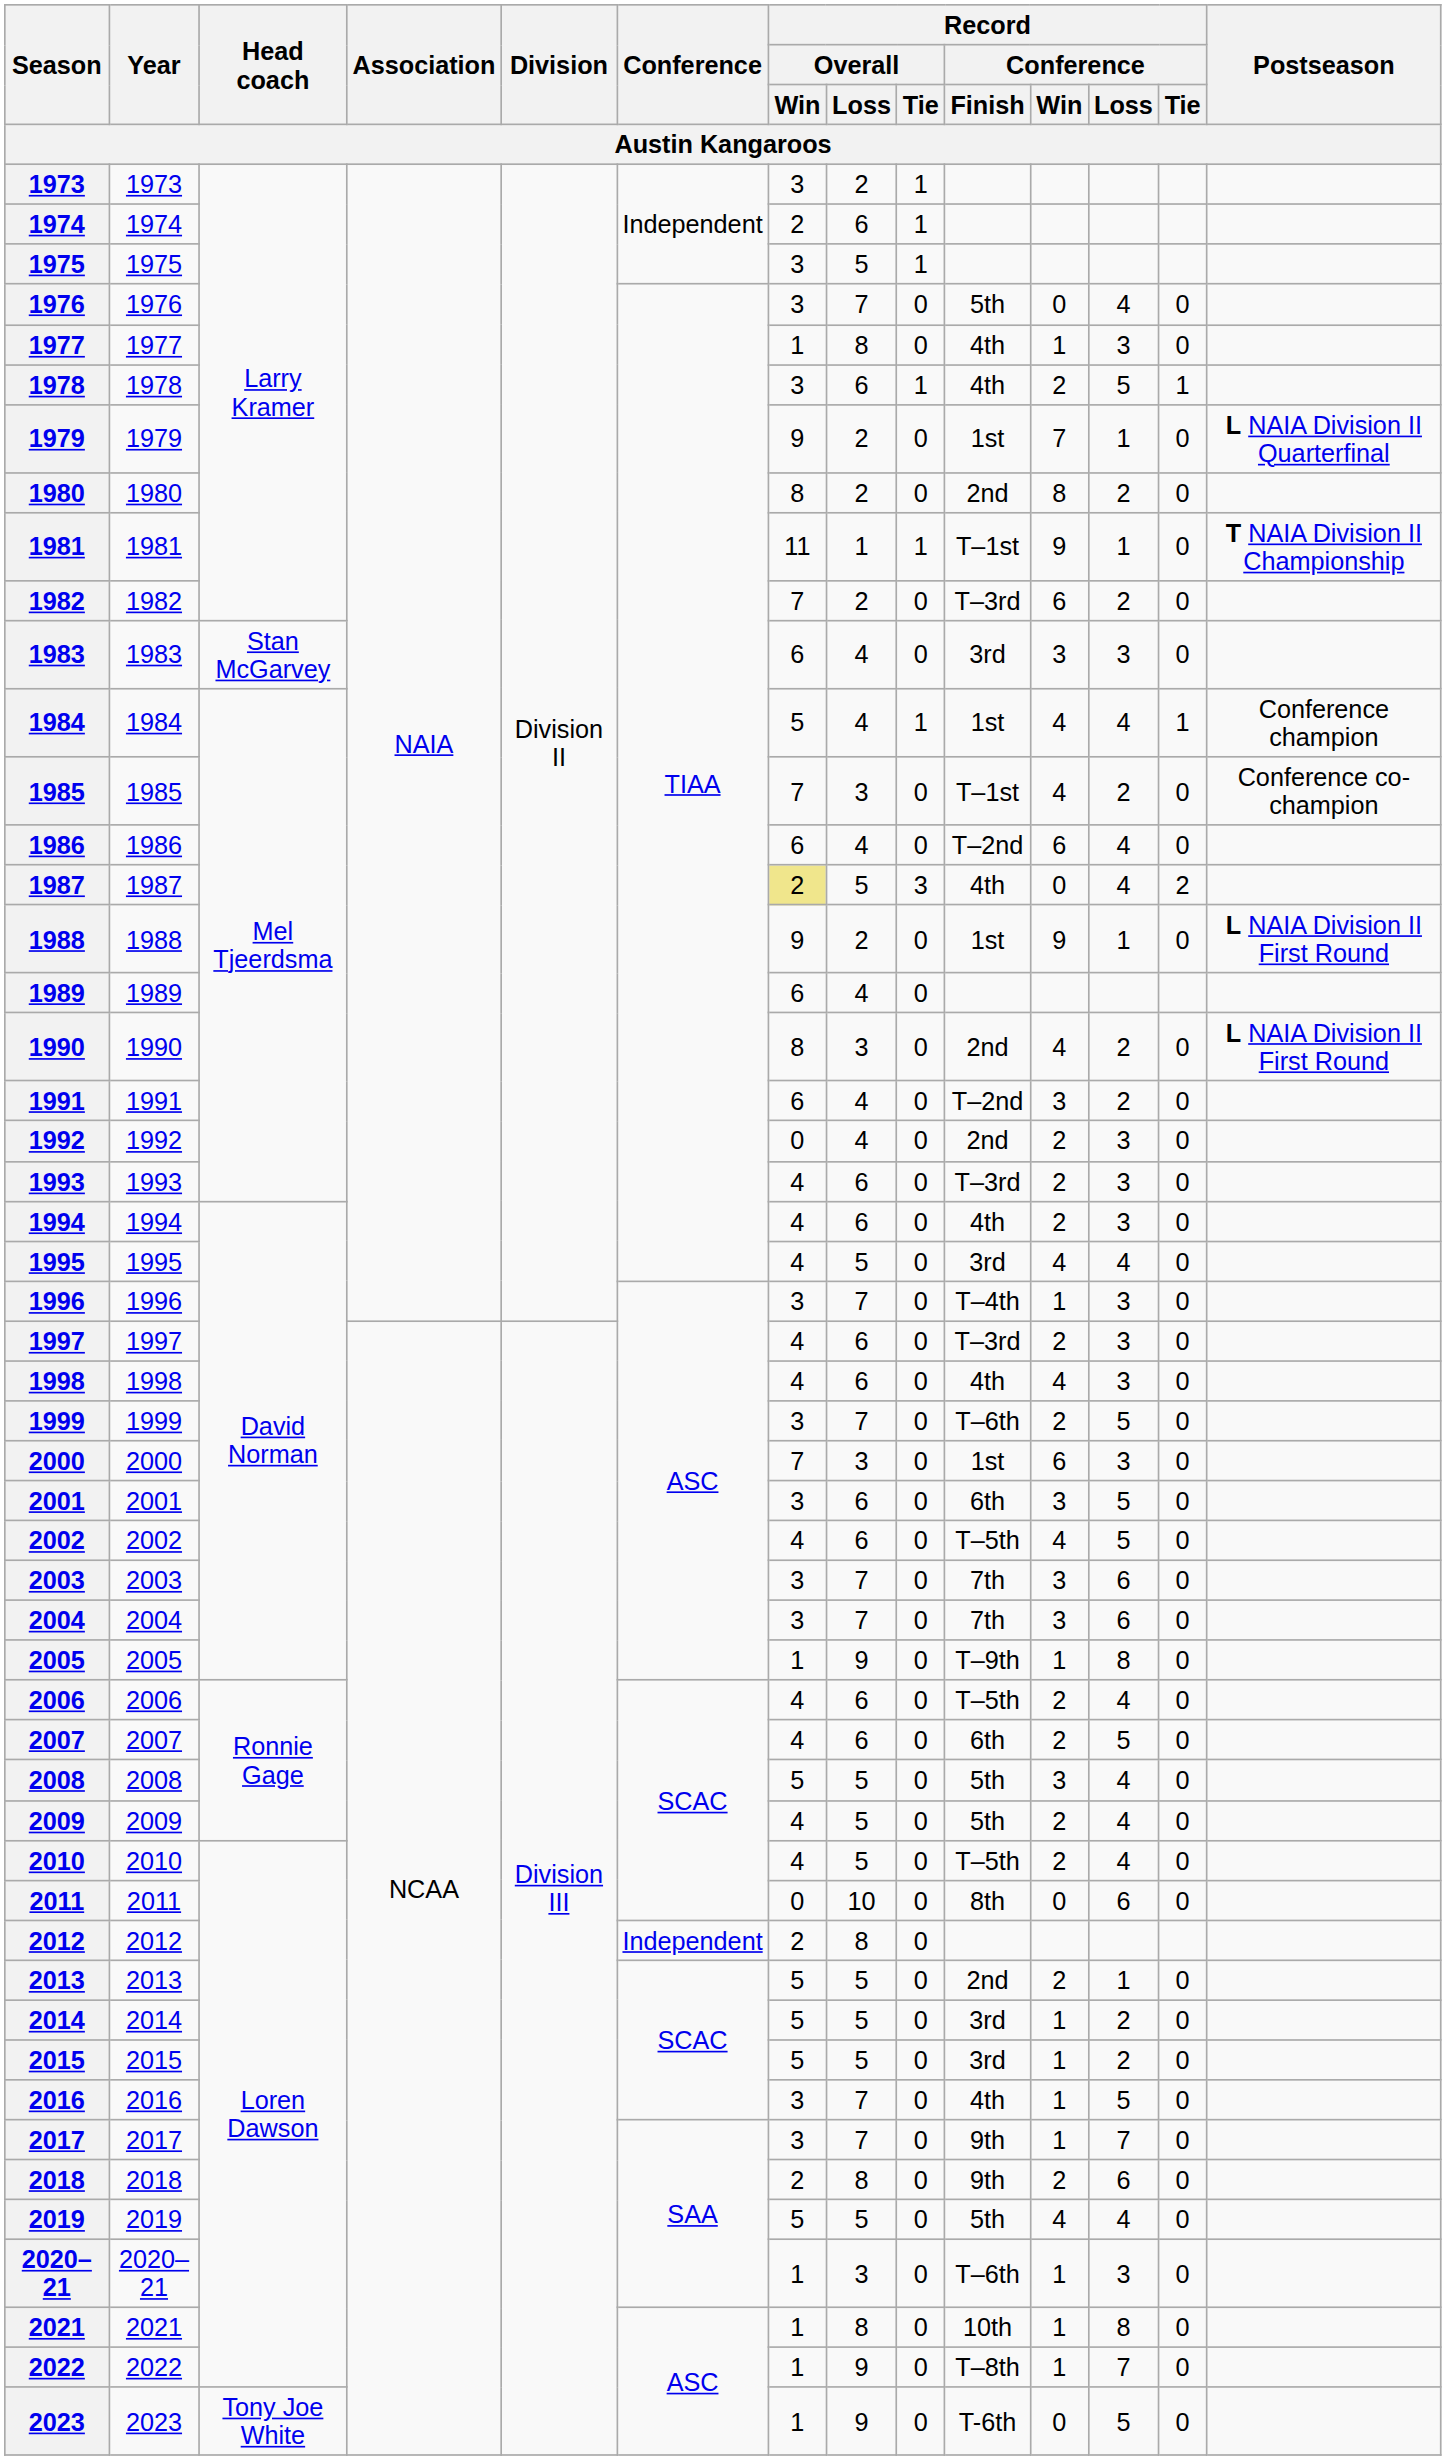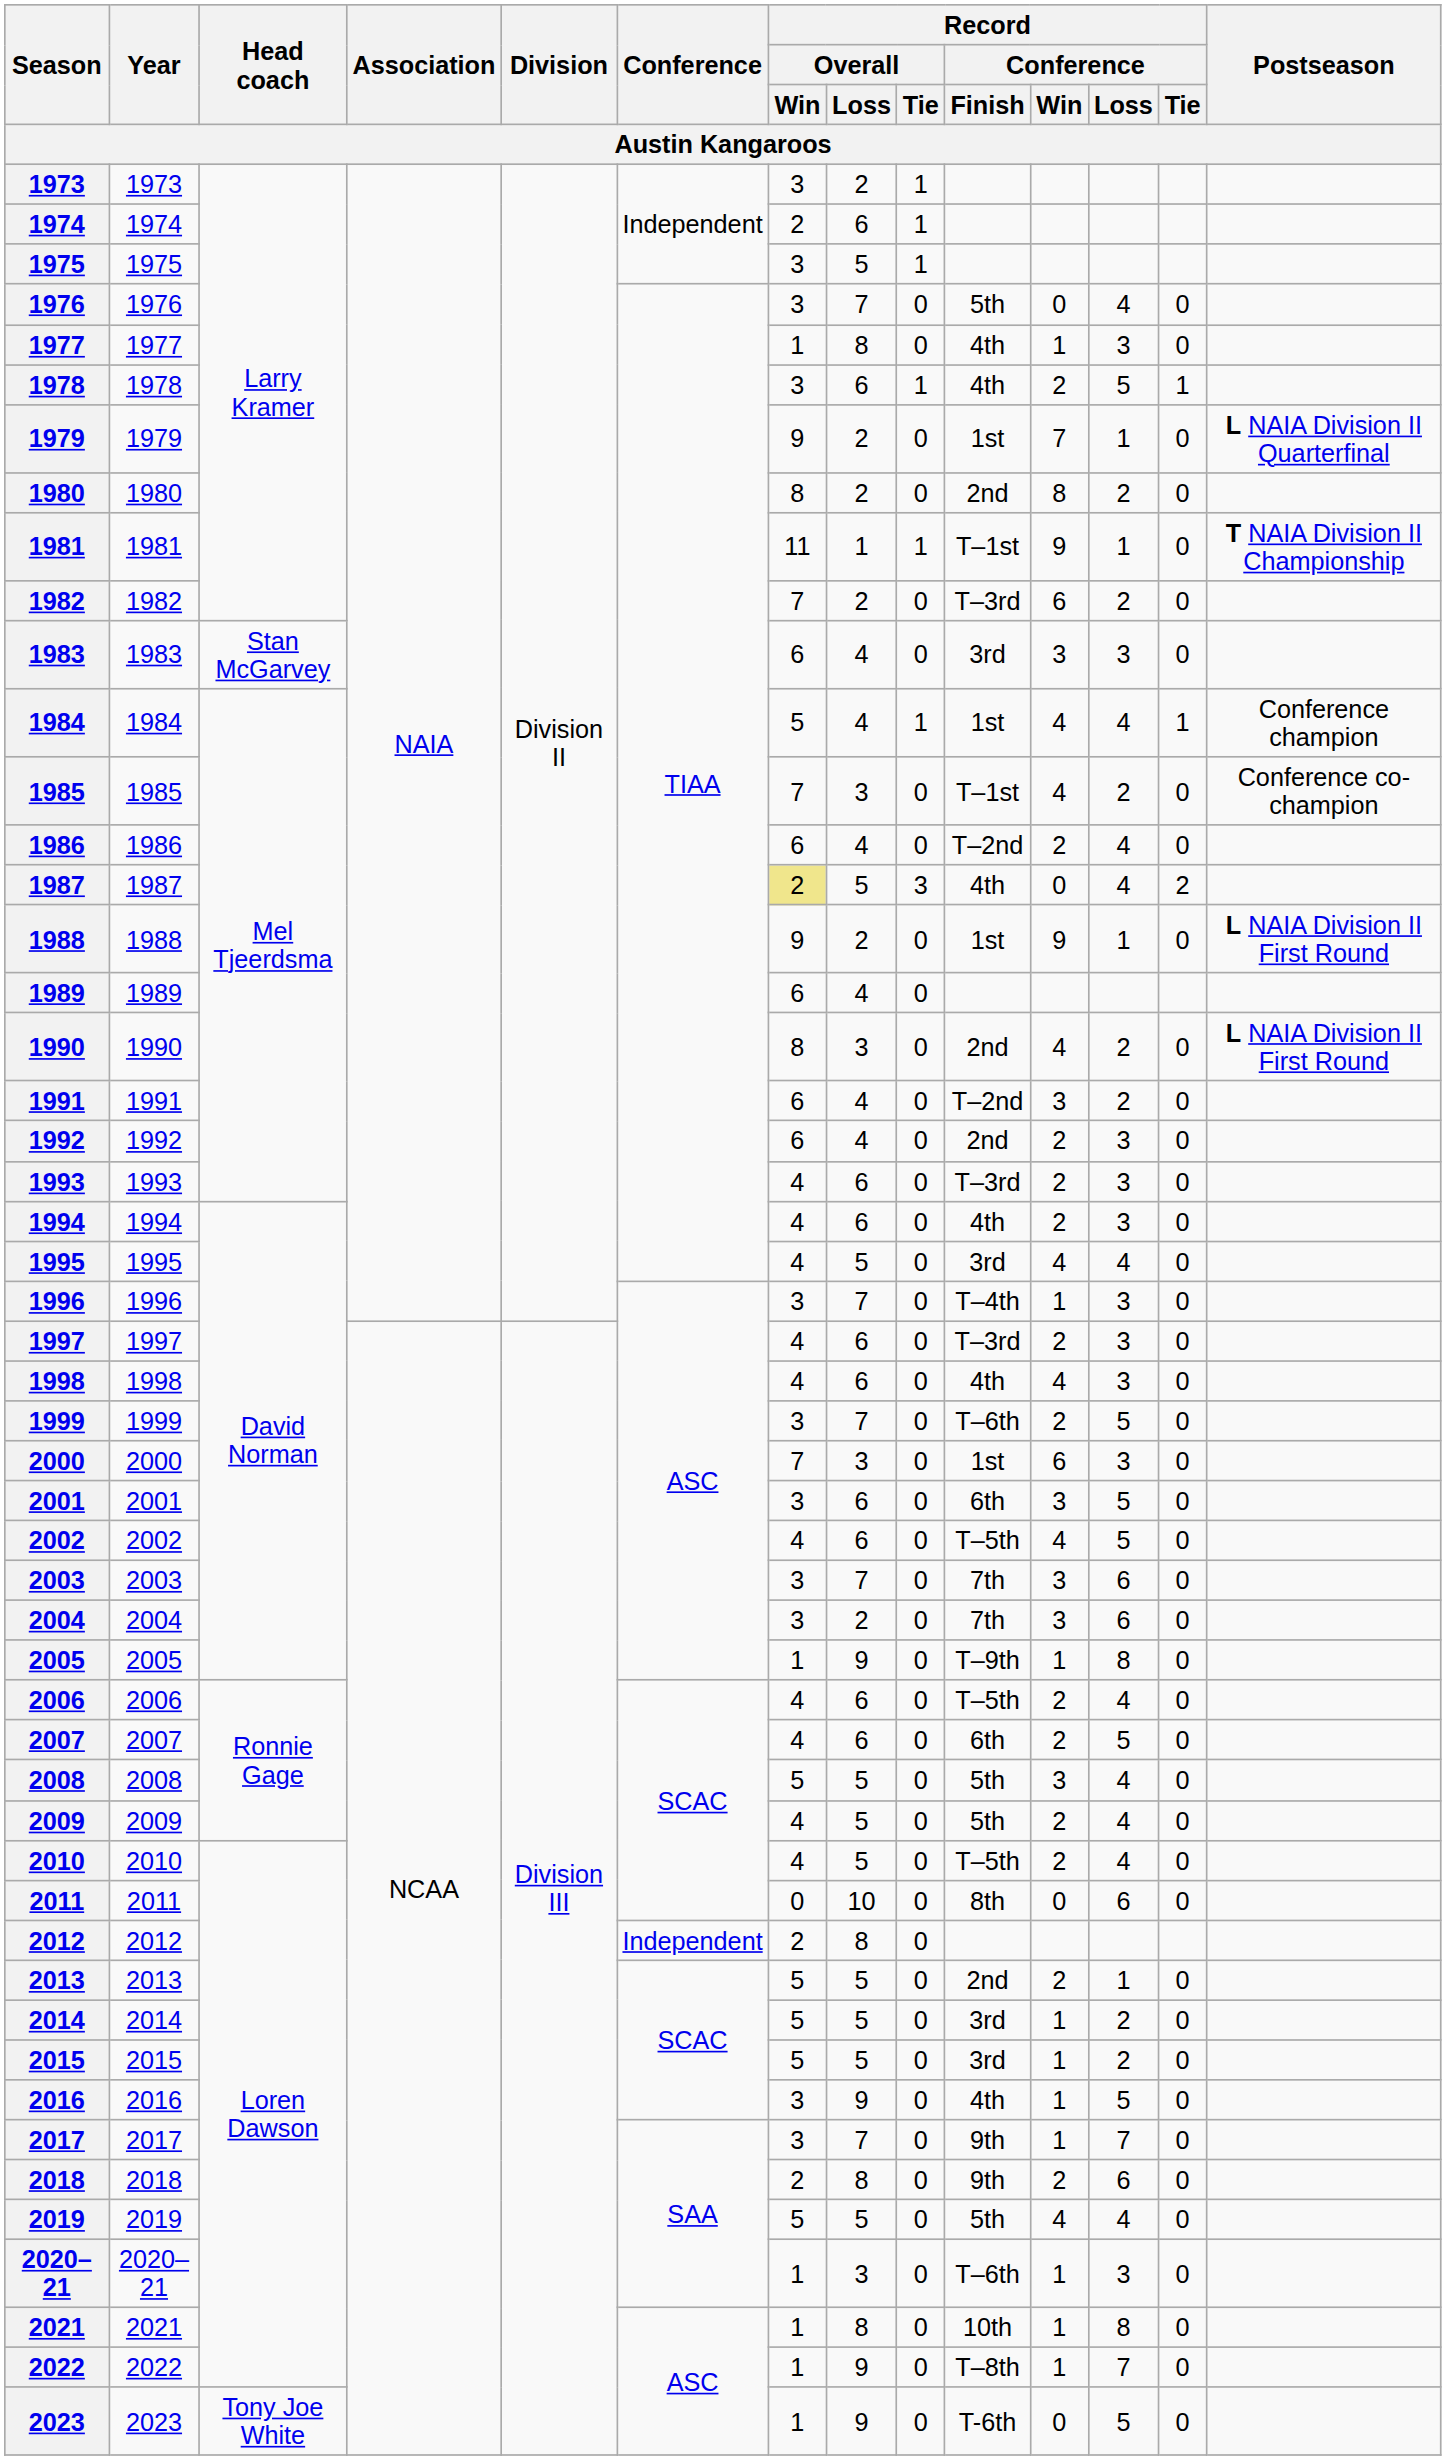(1059, 845) 6 -> (1059, 845) 2
(797, 1141) 0 -> (797, 1141) 6
(862, 1621) 7 -> (862, 1621) 2
(862, 2100) 7 -> (862, 2100) 9
